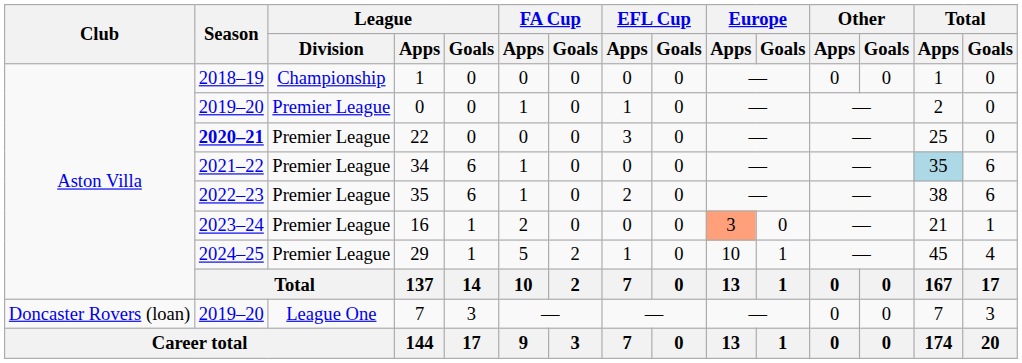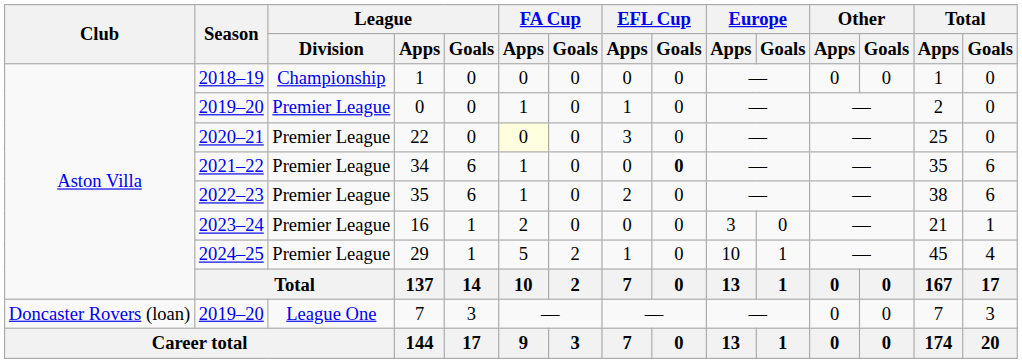(231, 136) bold -> (231, 136) normal
(523, 136) no background -> (523, 136) lightyellow background
(679, 166) normal -> (679, 166) bold
(938, 166) lightblue background -> (938, 166) no background
(731, 225) lightsalmon background -> (731, 225) no background
